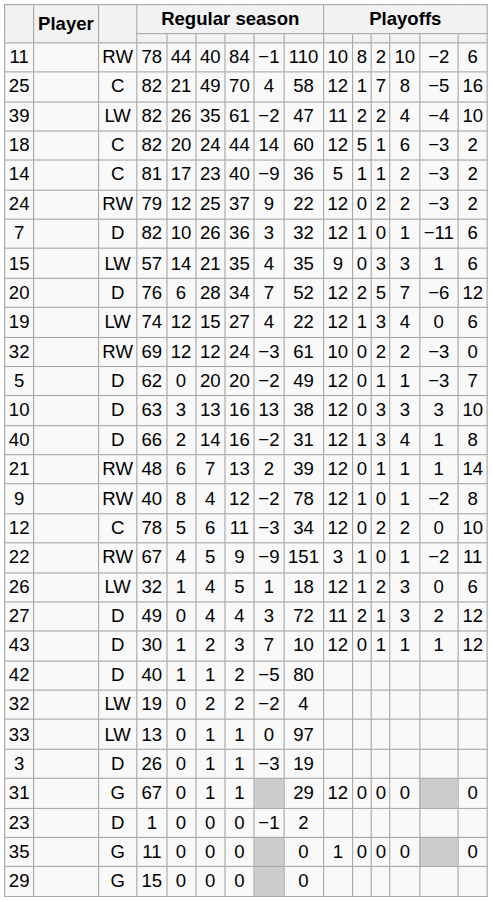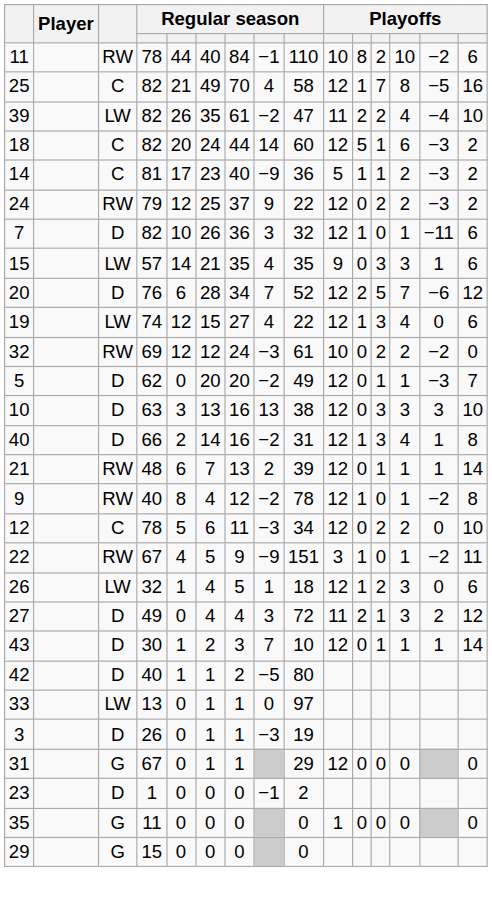(439, 351) −3 -> (439, 351) −2
(473, 645) 12 -> (473, 645) 14
- row: (19, 704)
